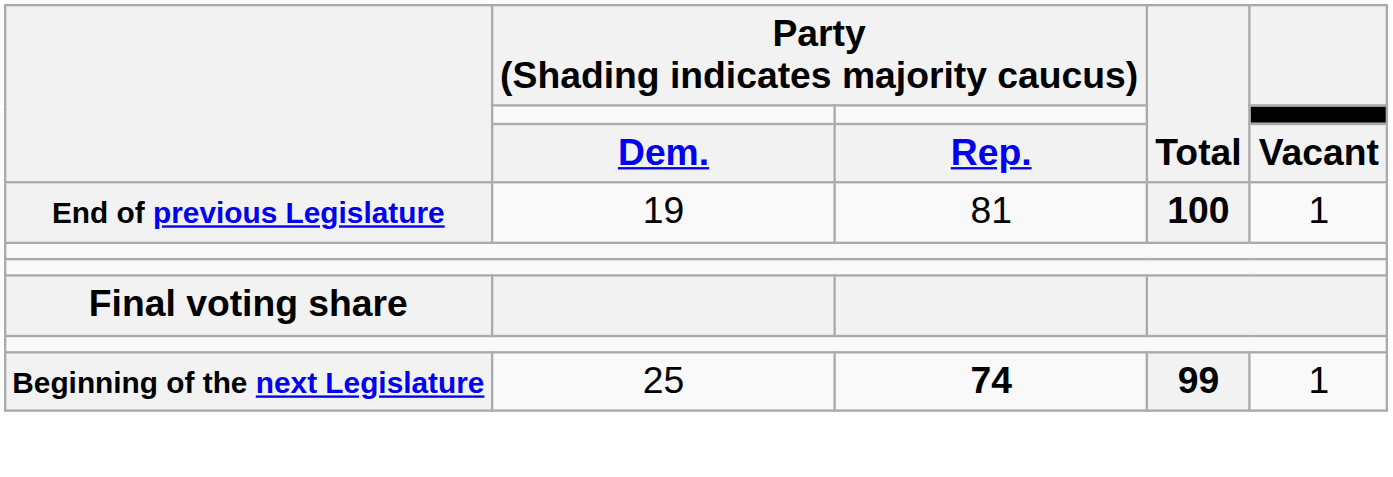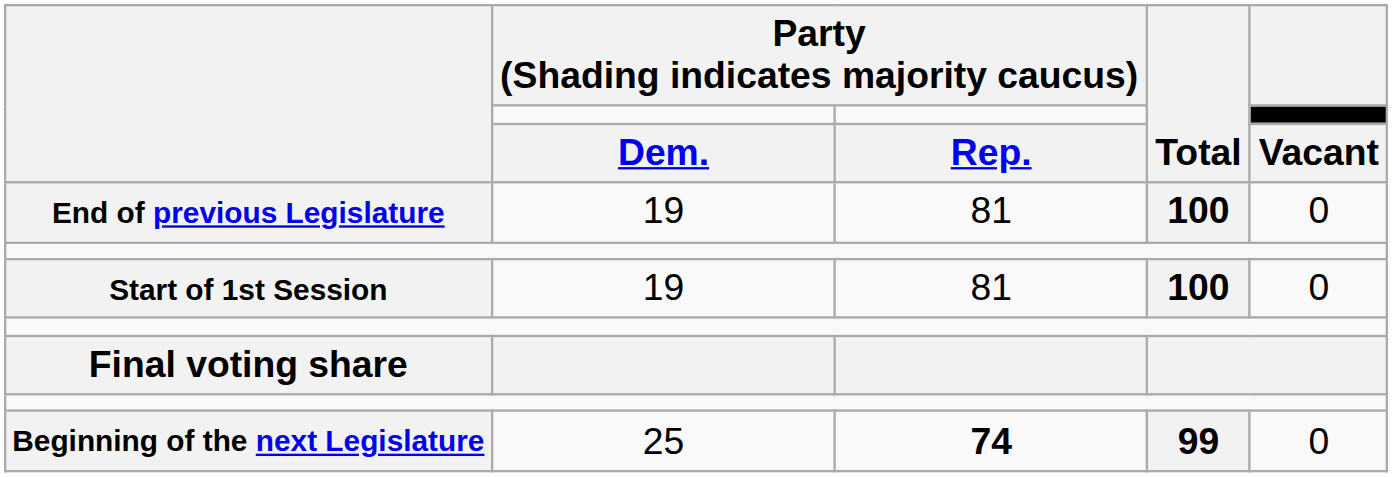(1319, 211) 1 -> (1319, 211) 0
+ row: (248, 288)
(1319, 381) 1 -> (1319, 440) 0
